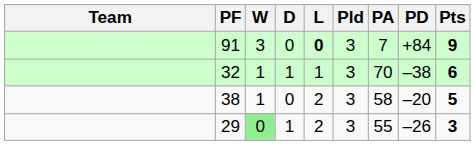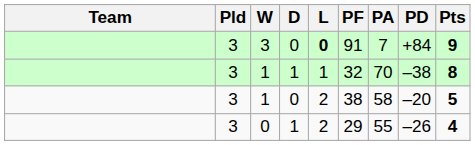columns swapped: (351, 18) <-> (231, 18)
(453, 72) 6 -> (453, 72) 8
(260, 126) lightgreen background -> (265, 126) no background
(453, 126) 3 -> (453, 126) 4
